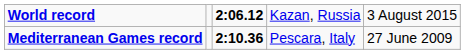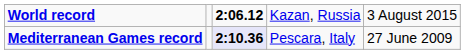(239, 37) no background -> (239, 37) lavender background
